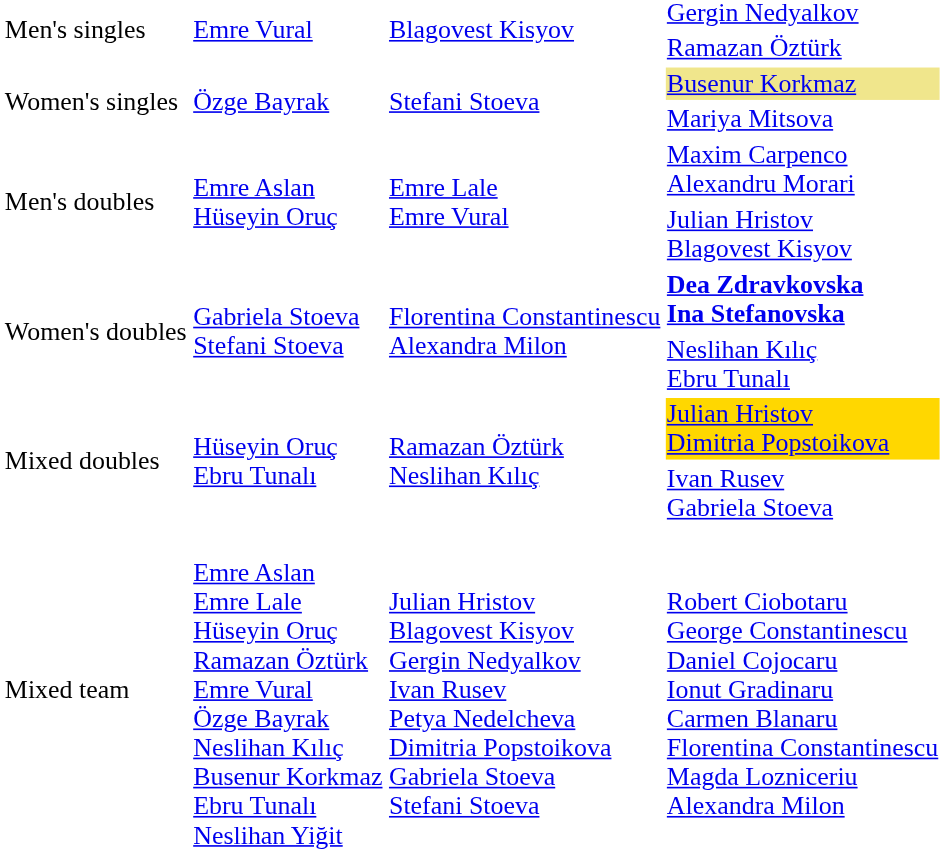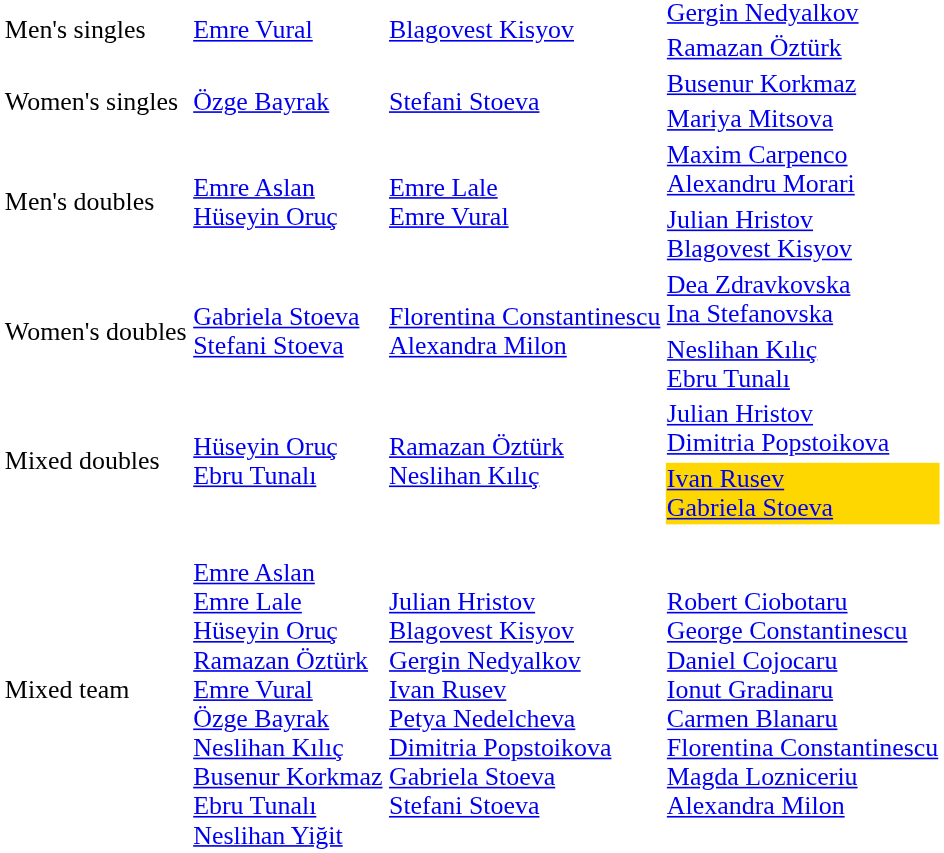(762, 83) khaki background -> (762, 83) no background
(765, 298) bold -> (759, 298) normal
(778, 428) gold background -> (778, 428) no background
(750, 493) no background -> (750, 493) gold background
